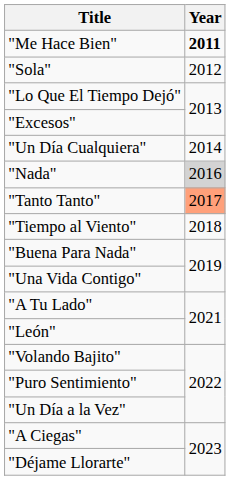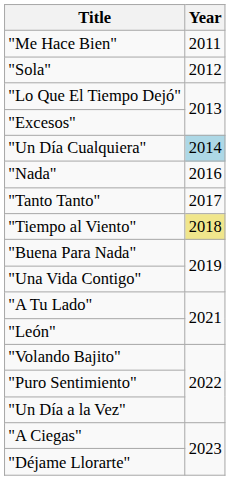(205, 43) bold -> (205, 43) normal
(205, 148) no background -> (205, 148) lightblue background
(205, 174) lightgrey background -> (205, 174) no background
(205, 200) lightsalmon background -> (205, 200) no background
(205, 226) no background -> (205, 226) khaki background
